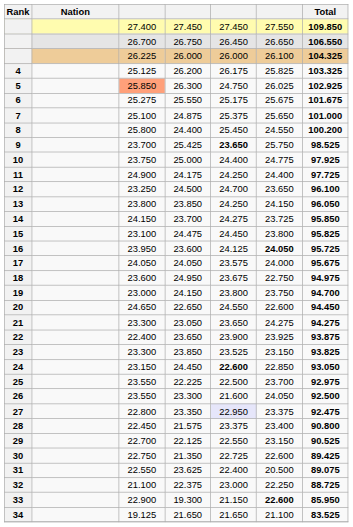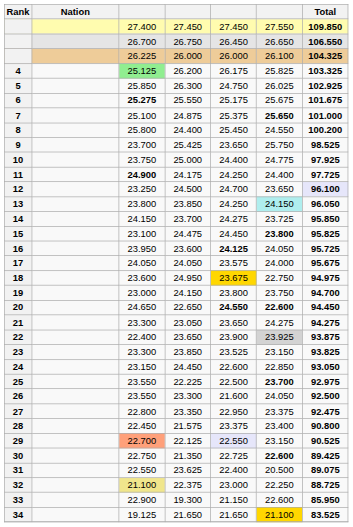(142, 71) no background -> (142, 71) lightgreen background
(142, 85) lightsalmon background -> (142, 85) no background
(142, 100) normal -> (142, 100) bold
(279, 115) normal -> (279, 115) bold
(234, 144) bold -> (234, 144) normal
(142, 174) normal -> (142, 174) bold
(325, 189) no background -> (325, 189) lavender background
(279, 204) no background -> (279, 204) paleturquoise background
(279, 233) normal -> (279, 233) bold
(234, 248) normal -> (234, 248) bold
(279, 248) bold -> (279, 248) normal
(234, 278) no background -> (234, 278) gold background
(234, 307) normal -> (234, 307) bold
(279, 307) normal -> (279, 307) bold
(279, 337) no background -> (279, 337) lightgrey background
(234, 366) bold -> (234, 366) normal
(279, 381) normal -> (279, 381) bold
(234, 411) lavender background -> (234, 411) no background
(142, 440) no background -> (142, 440) lightsalmon background
(234, 440) no background -> (234, 440) lavender background
(279, 455) normal -> (279, 455) bold
(142, 485) no background -> (142, 485) khaki background
(279, 499) bold -> (279, 499) normal
(279, 514) no background -> (279, 514) gold background
